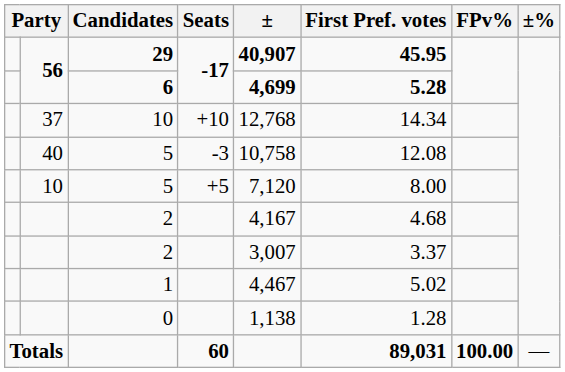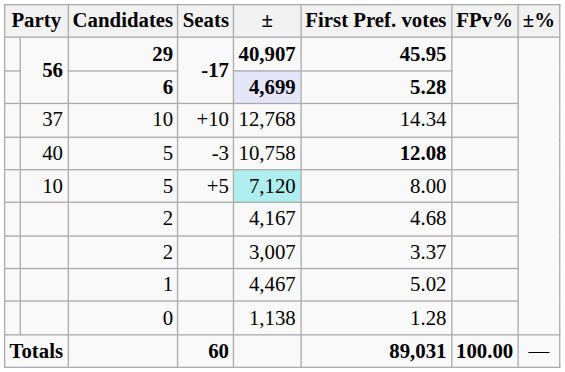(272, 86) no background -> (272, 86) lavender background
(423, 152) normal -> (423, 152) bold
(272, 185) no background -> (272, 185) paleturquoise background
